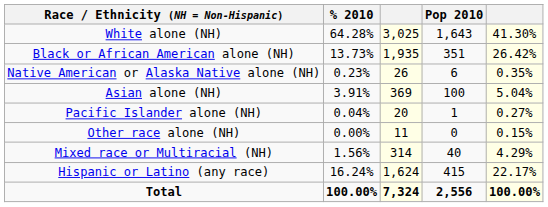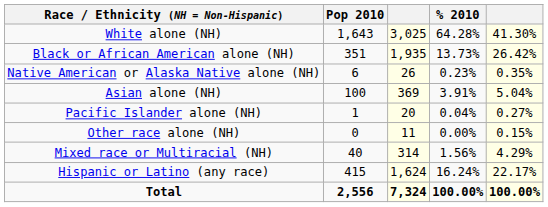columns swapped: (454, 14) <-> (352, 14)
